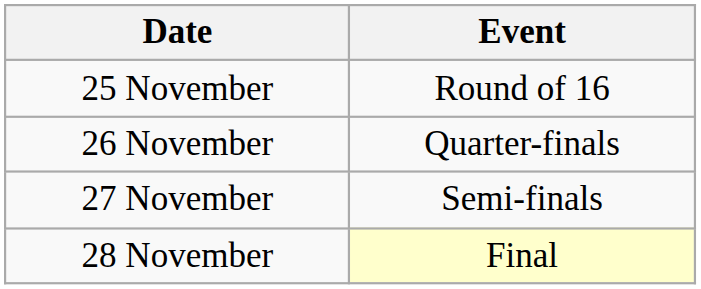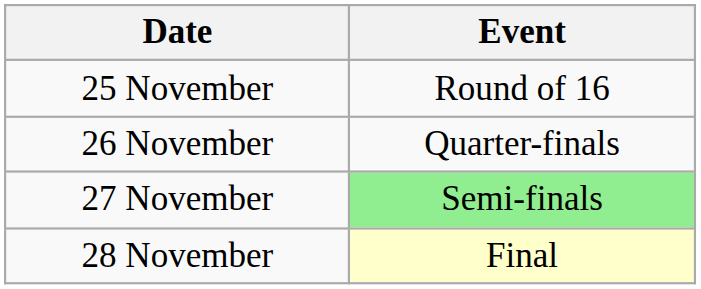(522, 198) no background -> (522, 198) lightgreen background
